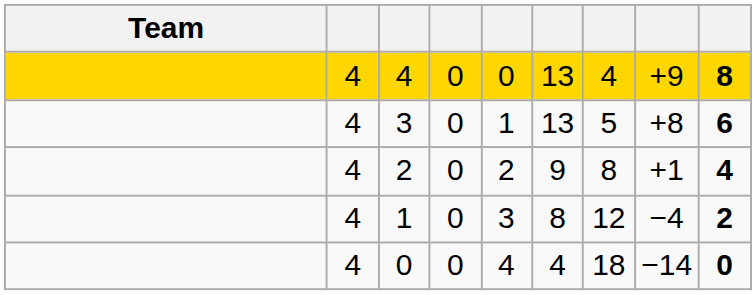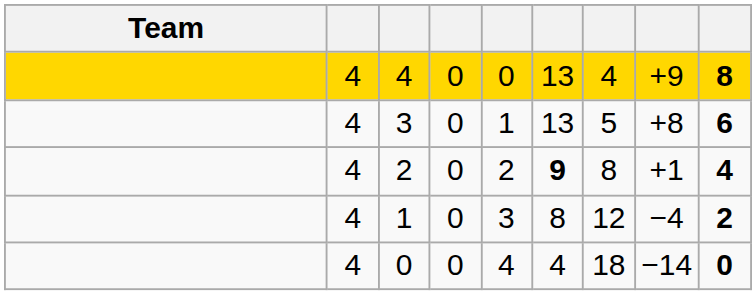(558, 170) normal -> (558, 170) bold
